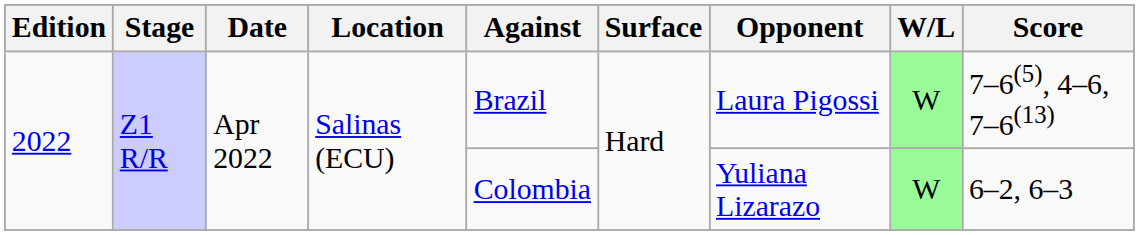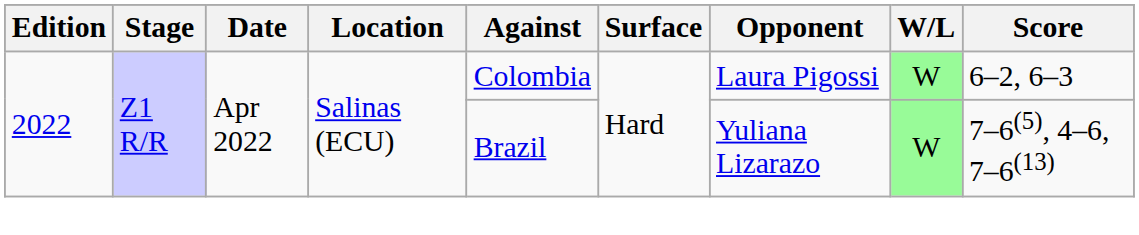(510, 100) Brazil -> (532, 75) Colombia
(1039, 100) 7–6(5), 4–6, 7–6(13) -> (1021, 75) 6–2, 6–3
(532, 188) Colombia -> (510, 147) Brazil
(1021, 188) 6–2, 6–3 -> (1039, 147) 7–6(5), 4–6, 7–6(13)
